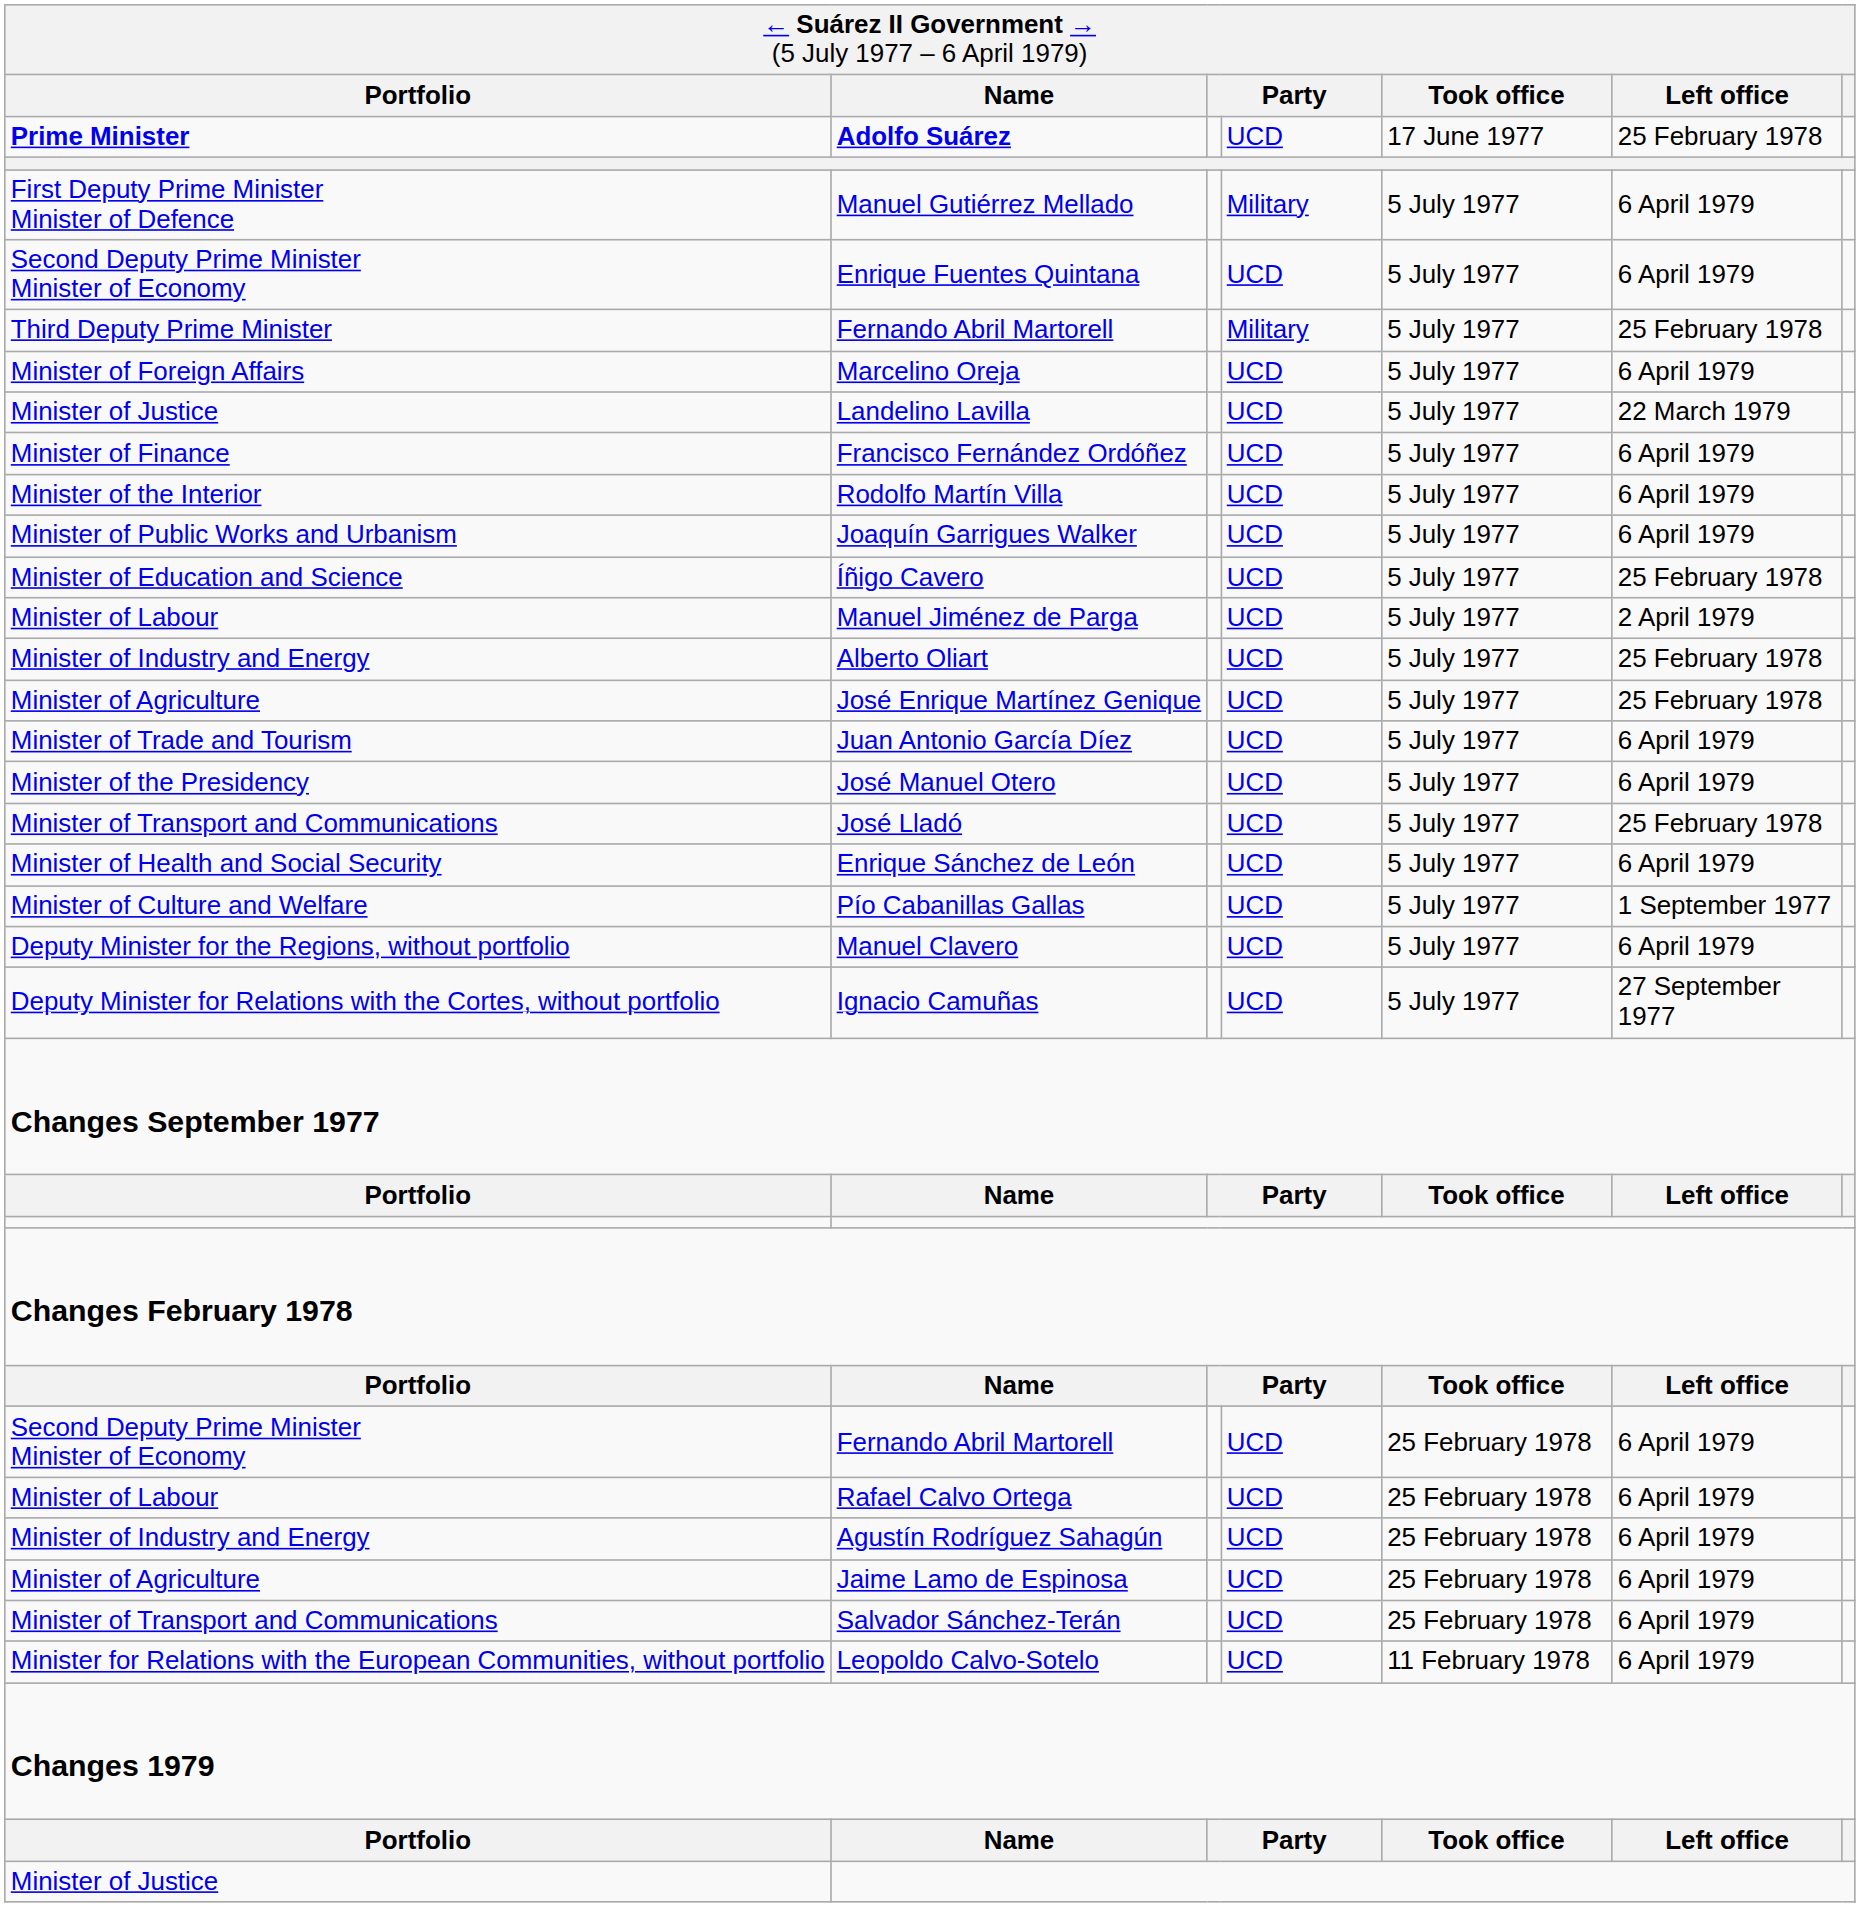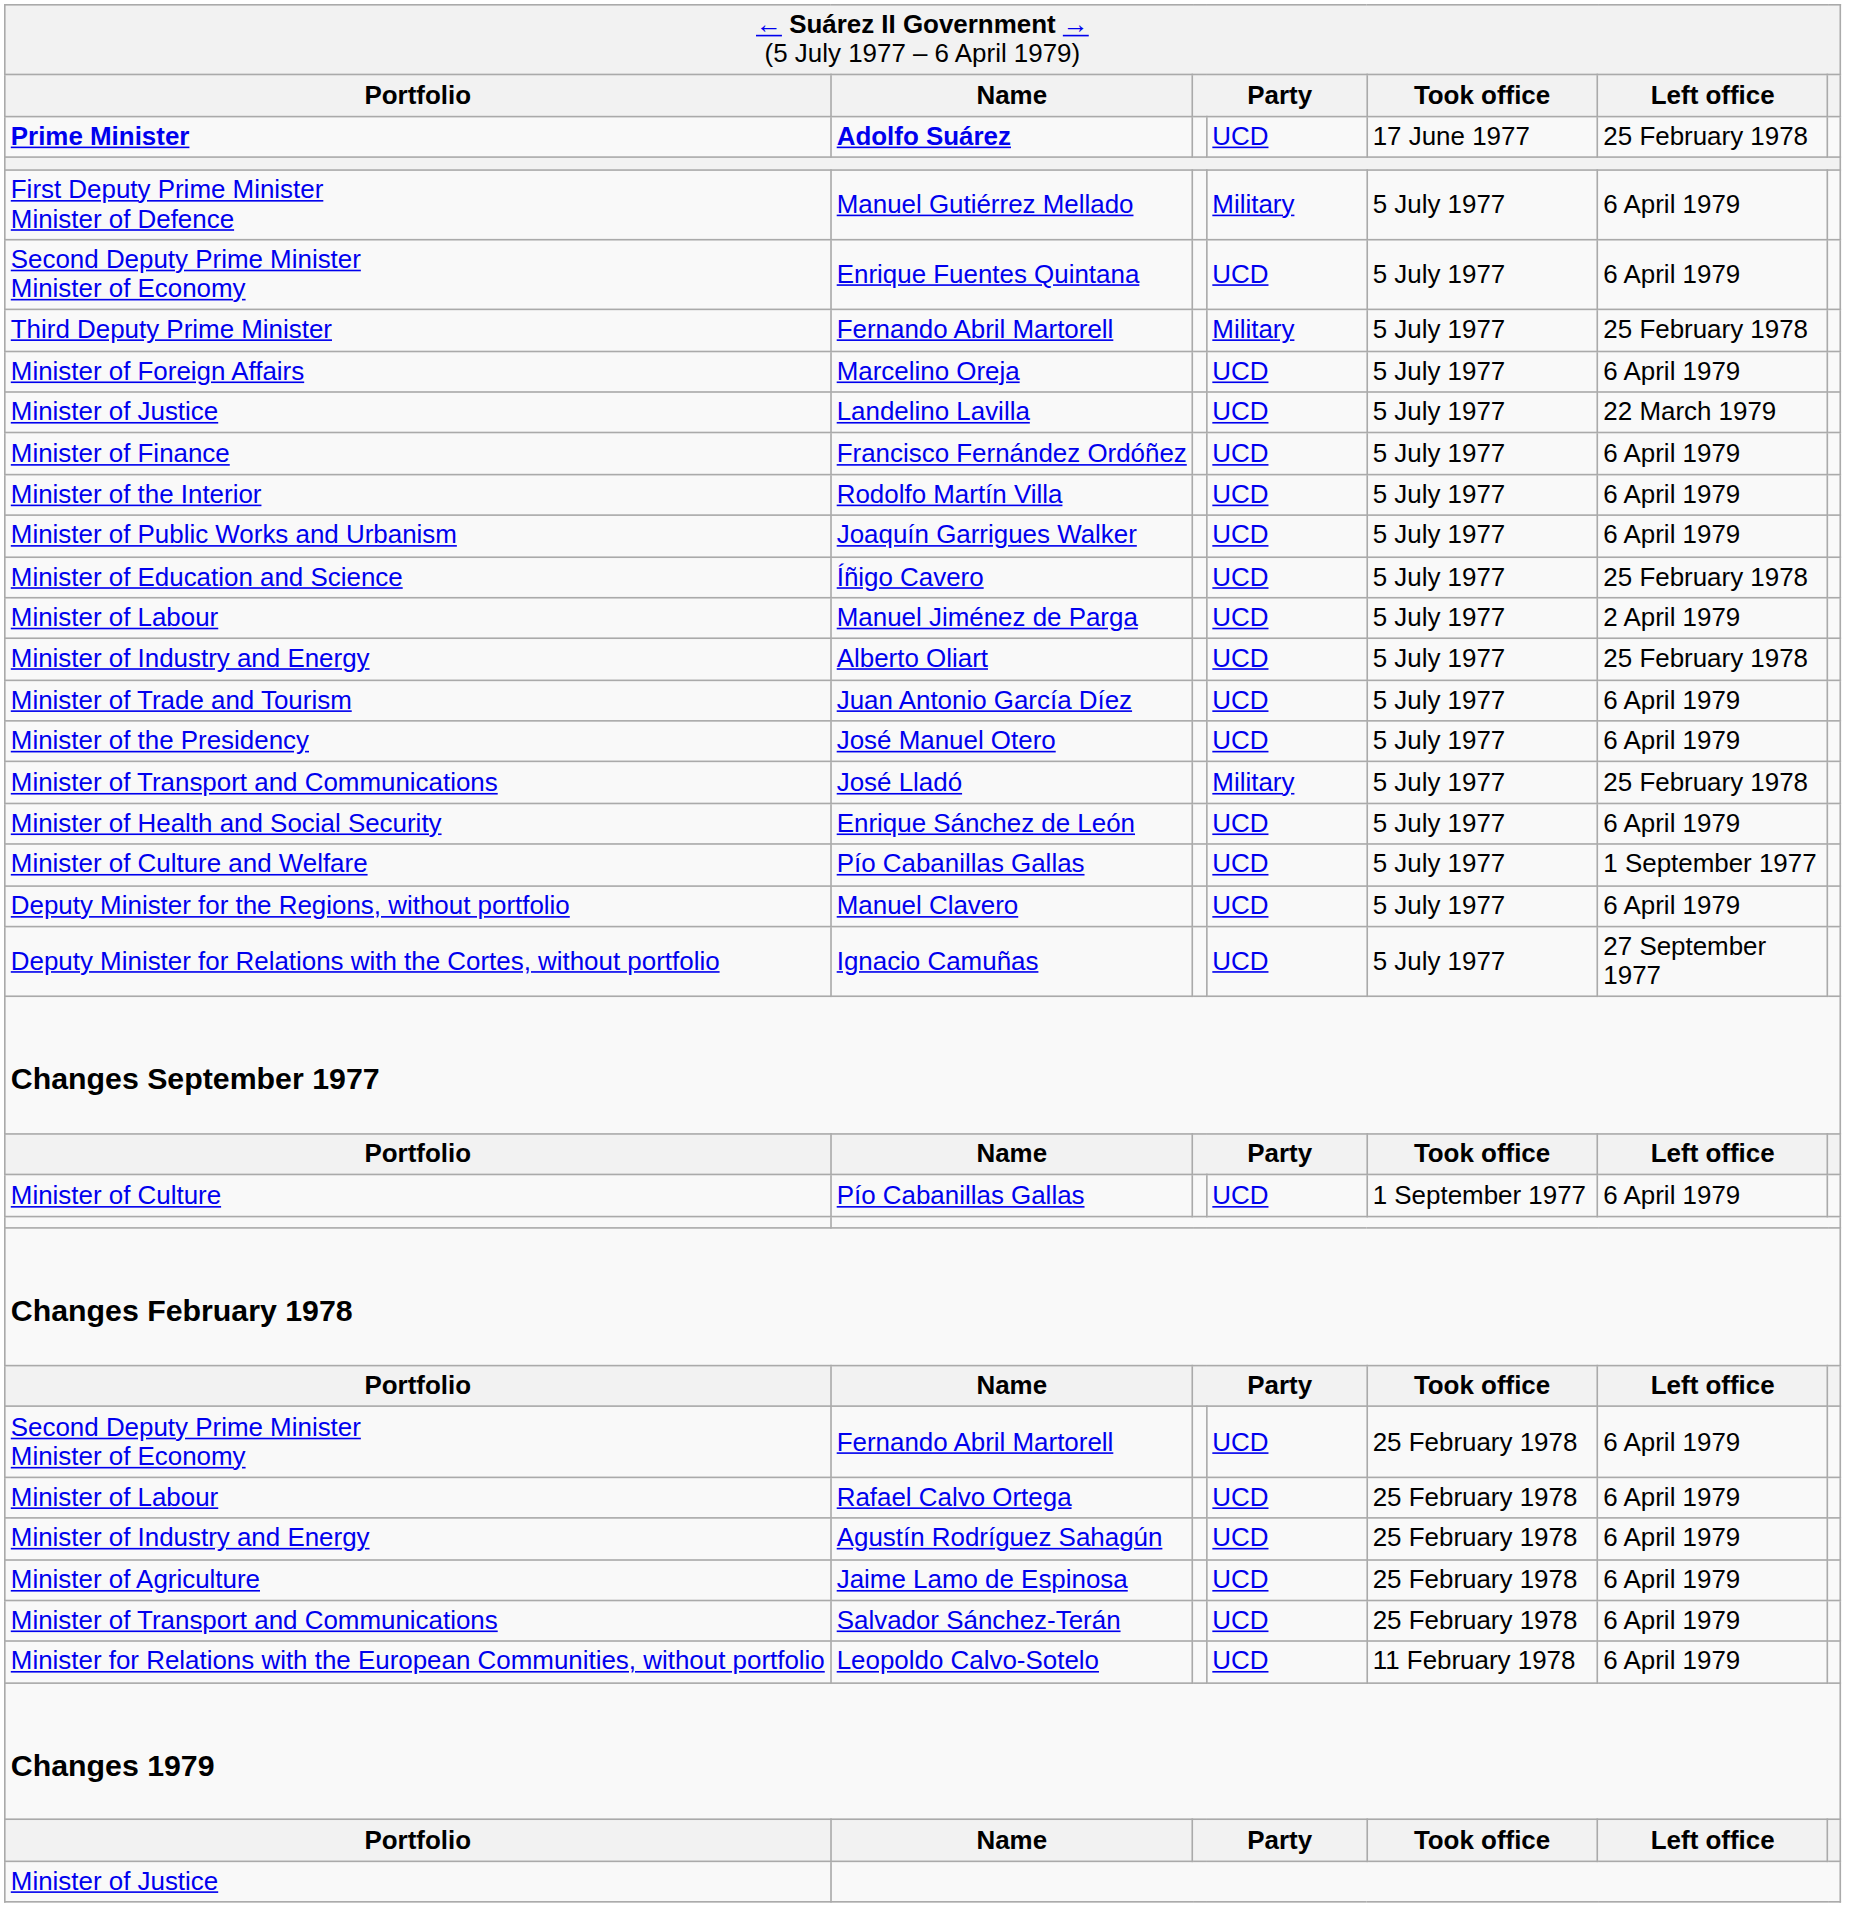- row: (135, 699)
(1255, 823) UCD -> (1253, 782) Military
+ row: (116, 1195)
